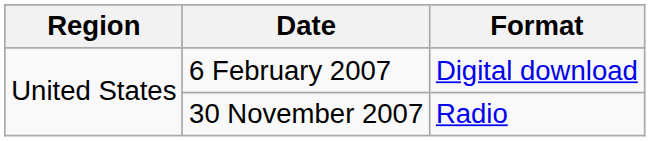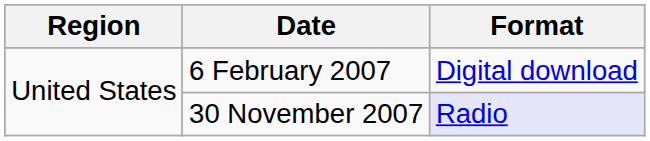(472, 113) no background -> (472, 113) lavender background
